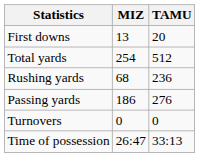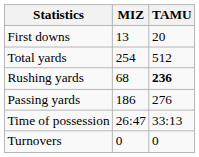(162, 78) normal -> (162, 78) bold
rows swapped: (35, 120) <-> (59, 141)
